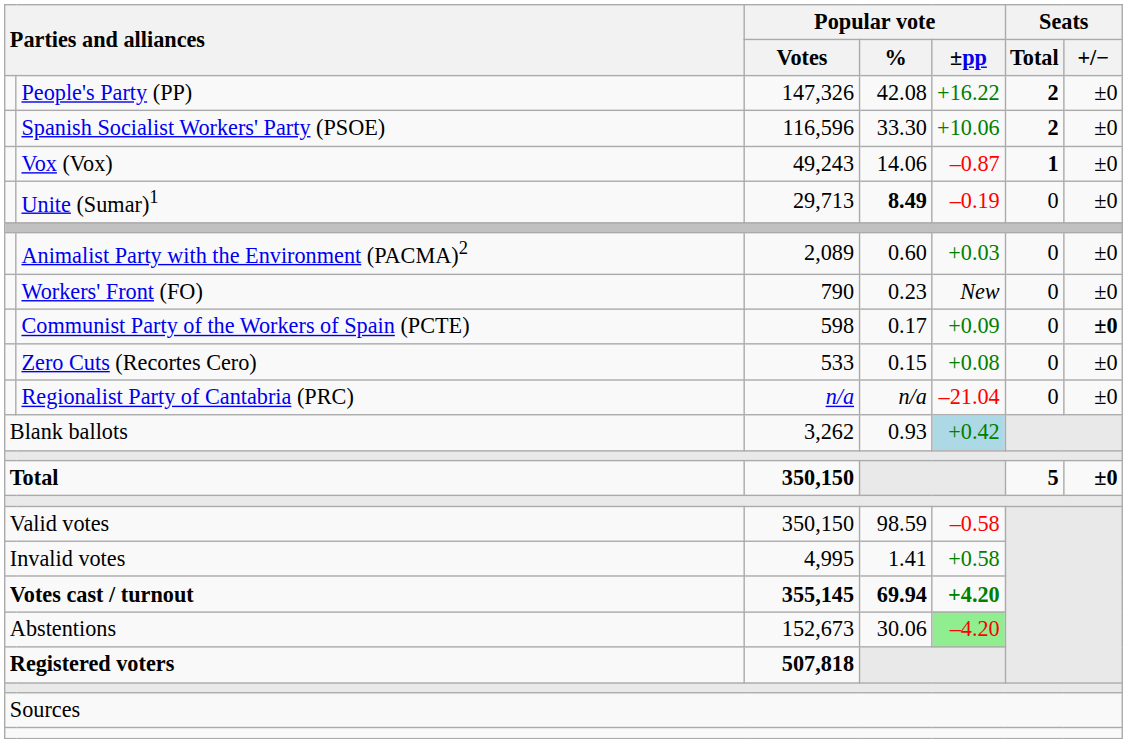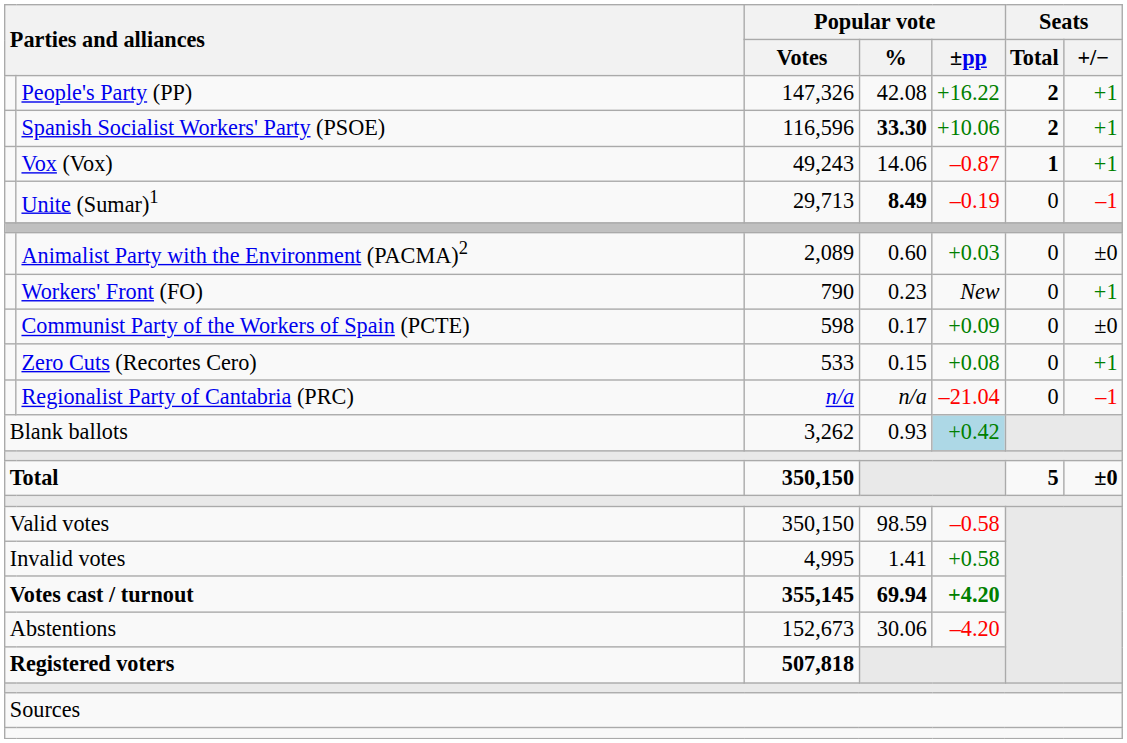(1106, 92) ±0 -> (1106, 92) +1
(902, 127) normal -> (902, 127) bold
(1106, 127) ±0 -> (1106, 127) +1
(1106, 163) ±0 -> (1106, 163) +1
(1106, 201) ±0 -> (1106, 201) –1
(1106, 291) ±0 -> (1106, 291) +1
(1106, 326) bold -> (1106, 326) normal
(1106, 361) ±0 -> (1106, 361) +1
(1106, 397) ±0 -> (1106, 397) –1
(975, 629) lightgreen background -> (975, 629) no background
